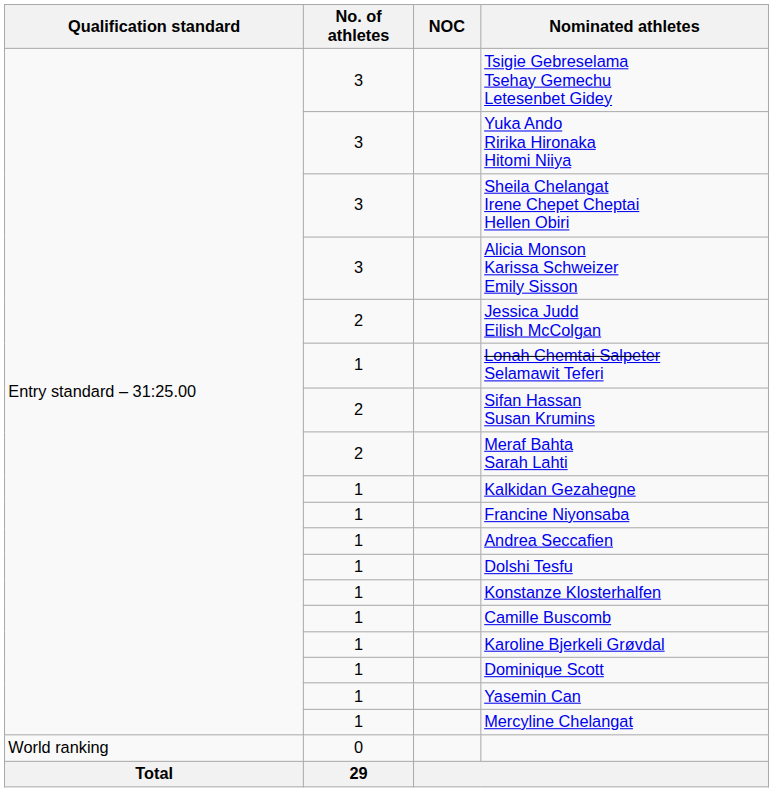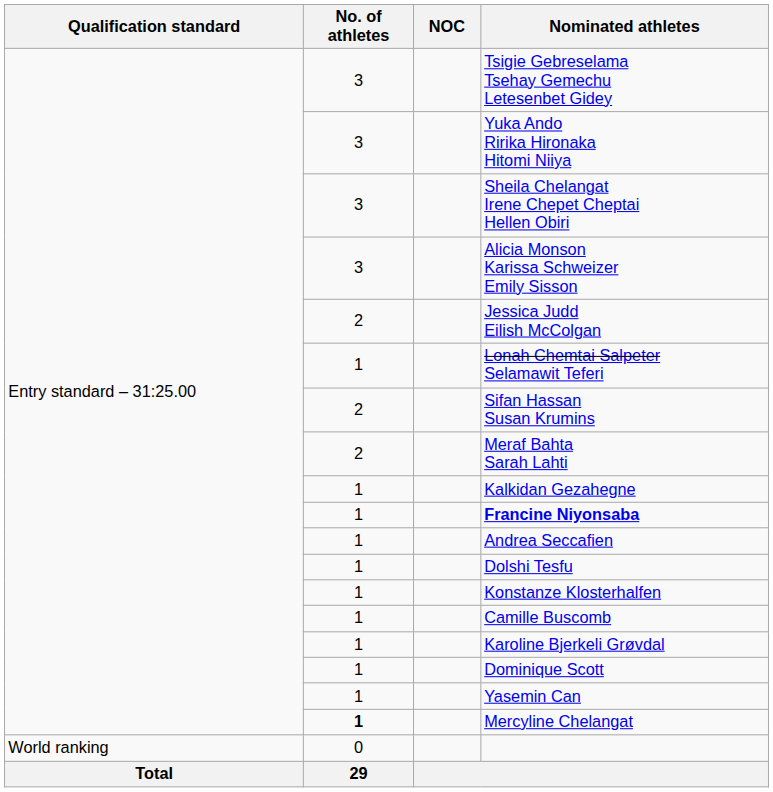(557, 514) normal -> (562, 514) bold
(359, 722) normal -> (359, 722) bold
